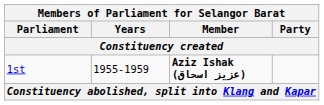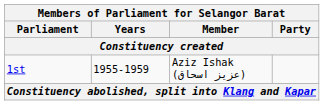(209, 69) bold -> (209, 69) normal
